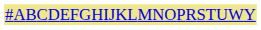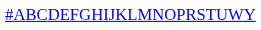(130, 14) khaki background -> (130, 14) no background
